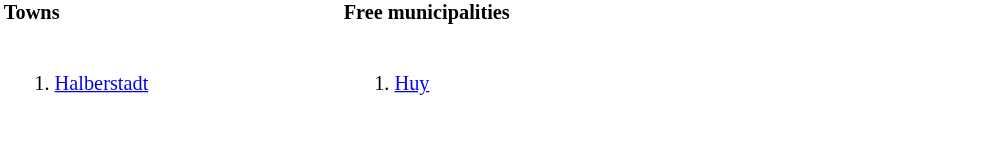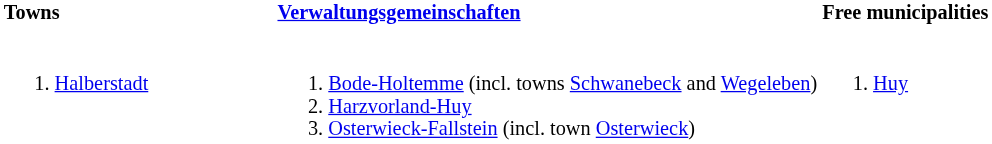+ column: (399, 12)
